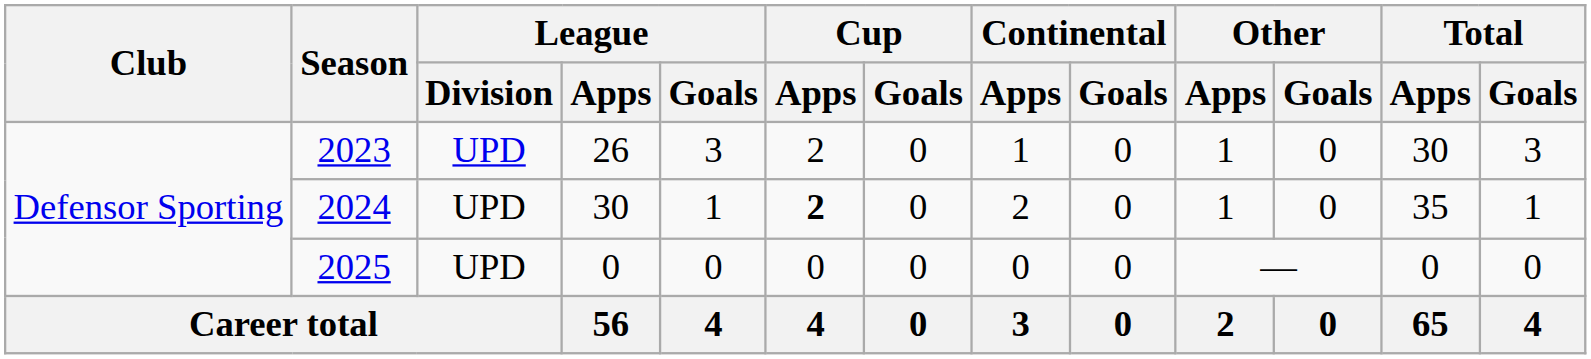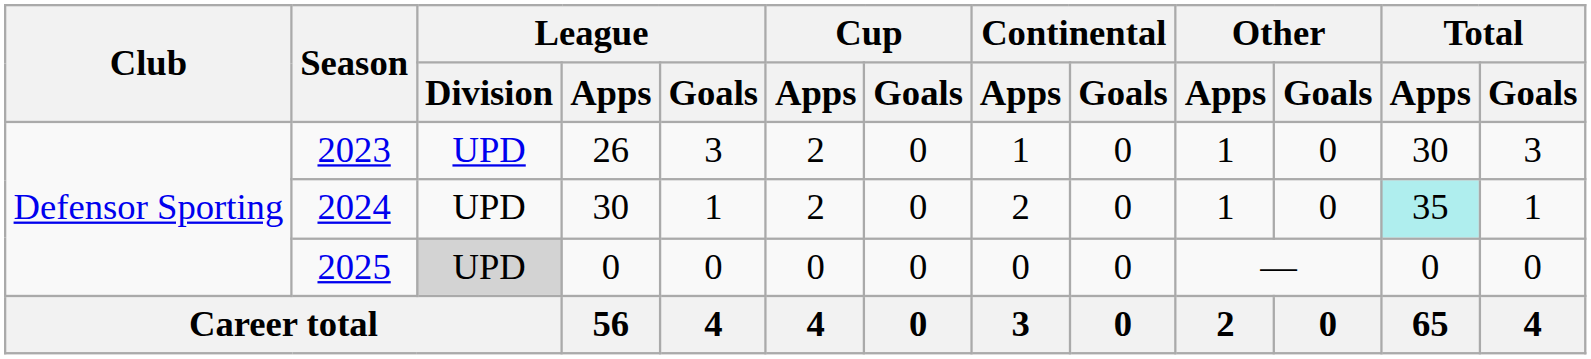(816, 207) bold -> (816, 207) normal
(1430, 207) no background -> (1430, 207) paleturquoise background
(489, 265) no background -> (489, 265) lightgrey background
